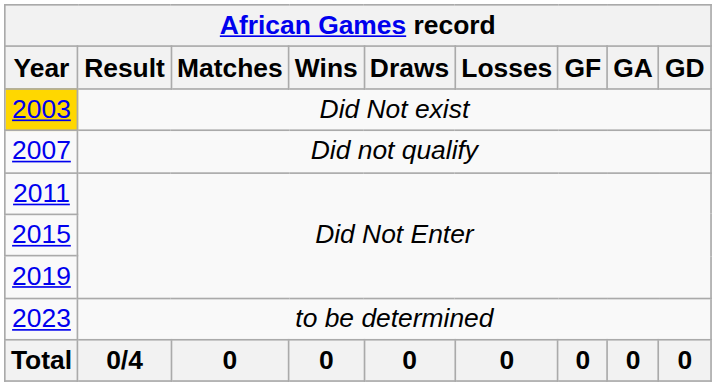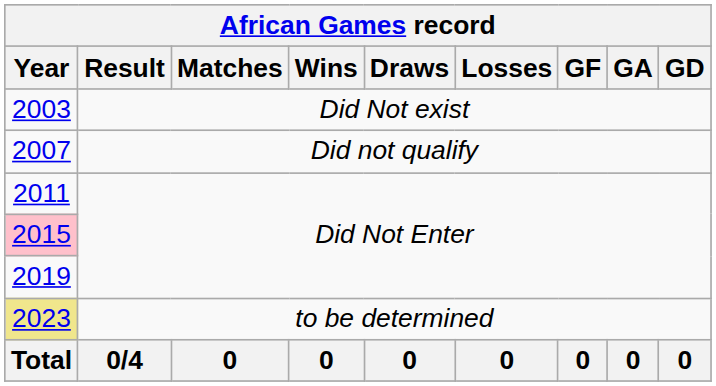(41, 109) gold background -> (41, 109) no background
(41, 234) no background -> (41, 234) pink background
(41, 318) no background -> (41, 318) khaki background
